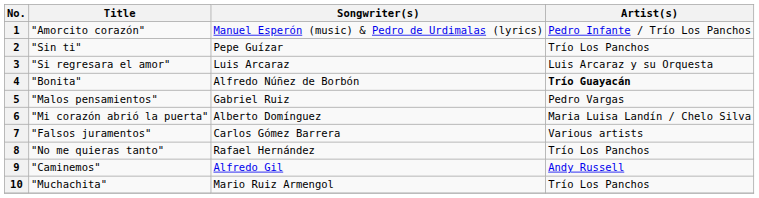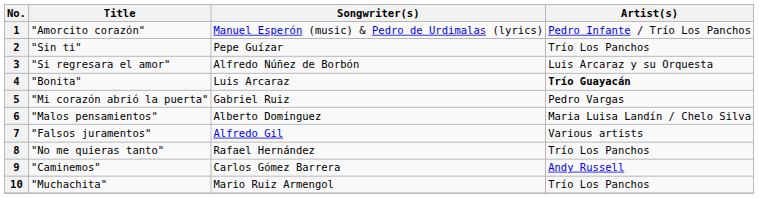(252, 64) Luis Arcaraz -> (286, 64) Alfredo Núñez de Borbón
(286, 82) Alfredo Núñez de Borbón -> (252, 82) Luis Arcaraz
(94, 99) "Malos pensamientos" -> (120, 99) "Mi corazón abrió la puerta"
(120, 116) "Mi corazón abrió la puerta" -> (94, 116) "Malos pensamientos"
(277, 133) Carlos Gómez Barrera -> (248, 133) Alfredo Gil
(248, 167) Alfredo Gil -> (277, 167) Carlos Gómez Barrera
